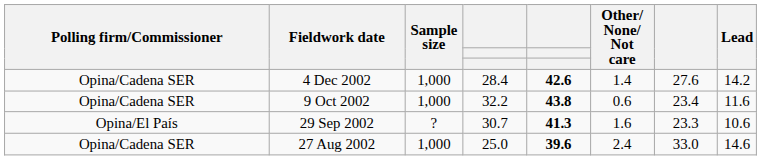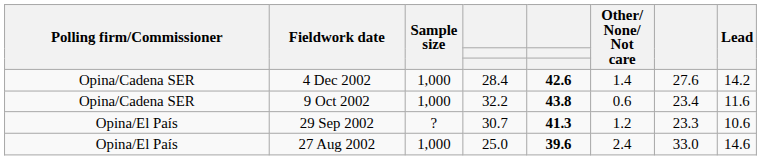(622, 123) 1.6 -> (622, 123) 1.2
(137, 144) Opina/Cadena SER -> (137, 144) Opina/El País
